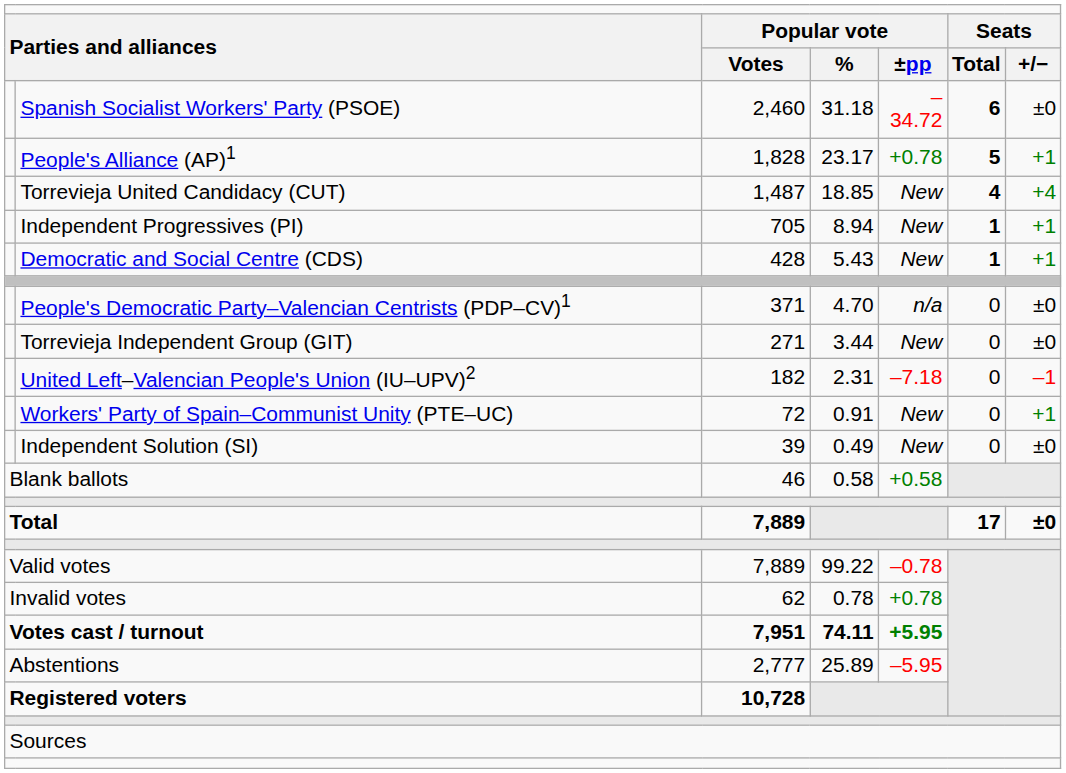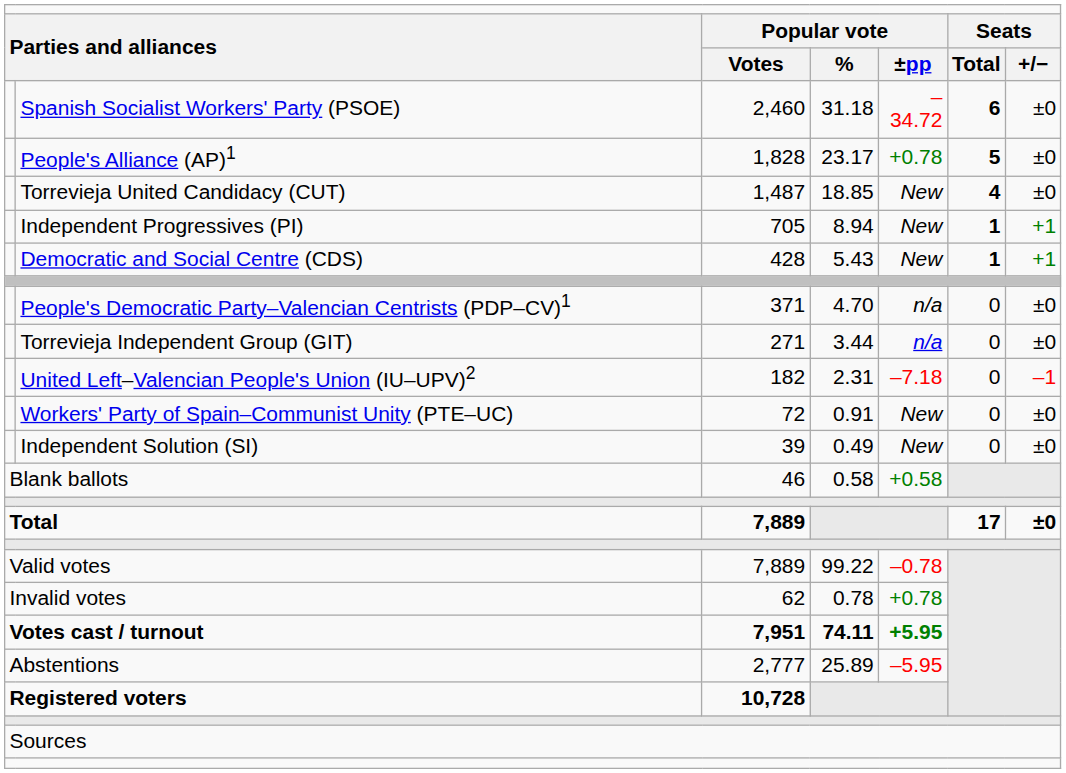(1044, 156) +1 -> (1044, 156) ±0
(1044, 192) +4 -> (1044, 192) ±0
(921, 341) New -> (928, 341) n/a
(1044, 413) +1 -> (1044, 413) ±0
